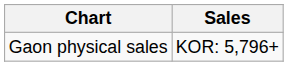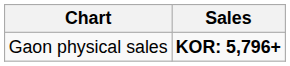(227, 46) normal -> (228, 46) bold
